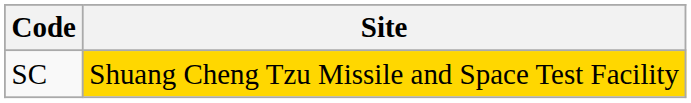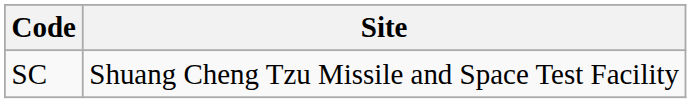(384, 73) gold background -> (384, 73) no background
